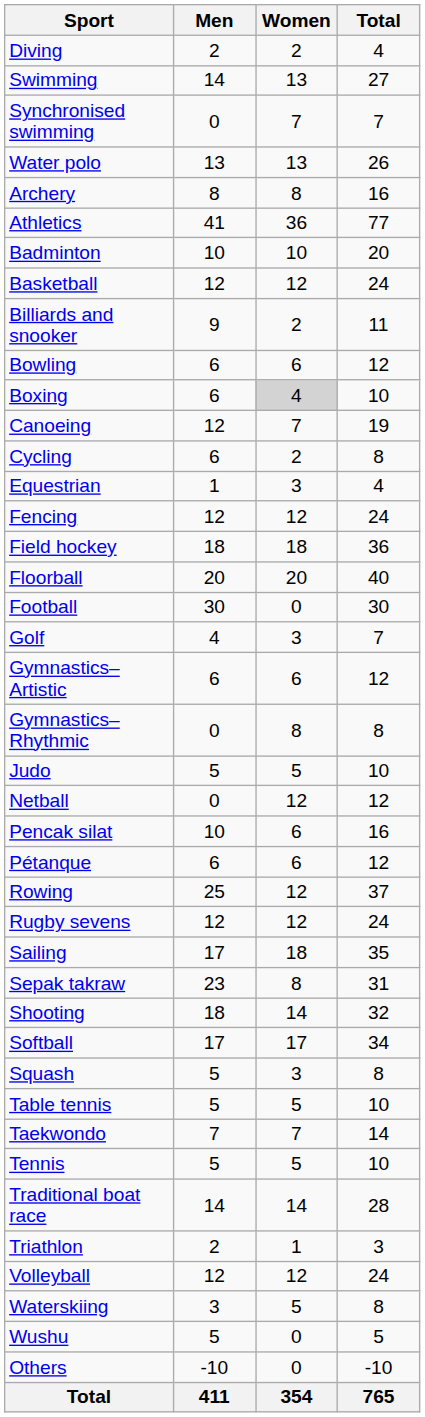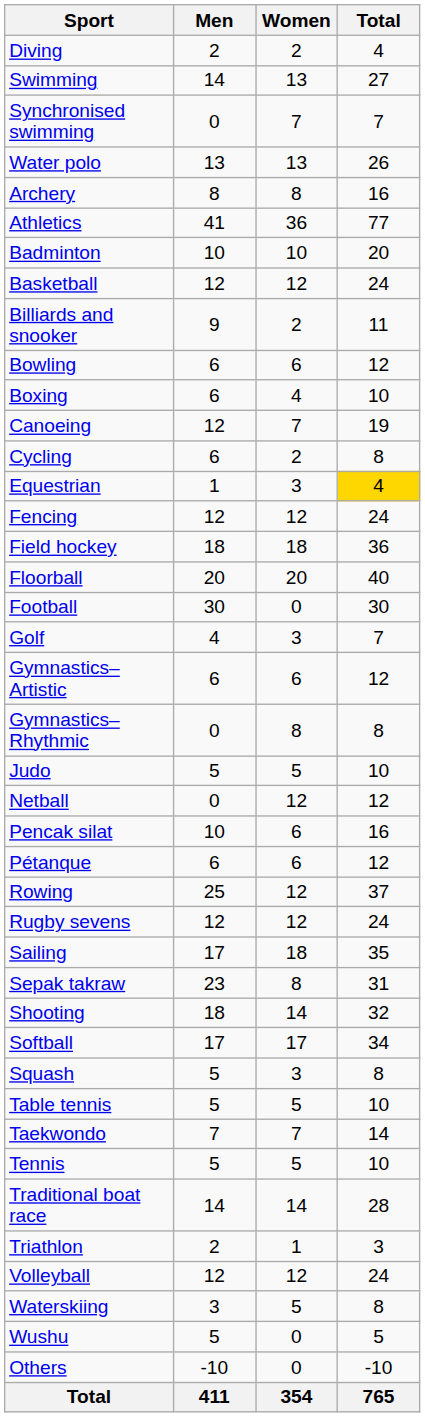(296, 396) lightgrey background -> (296, 396) no background
(379, 486) no background -> (379, 486) gold background
